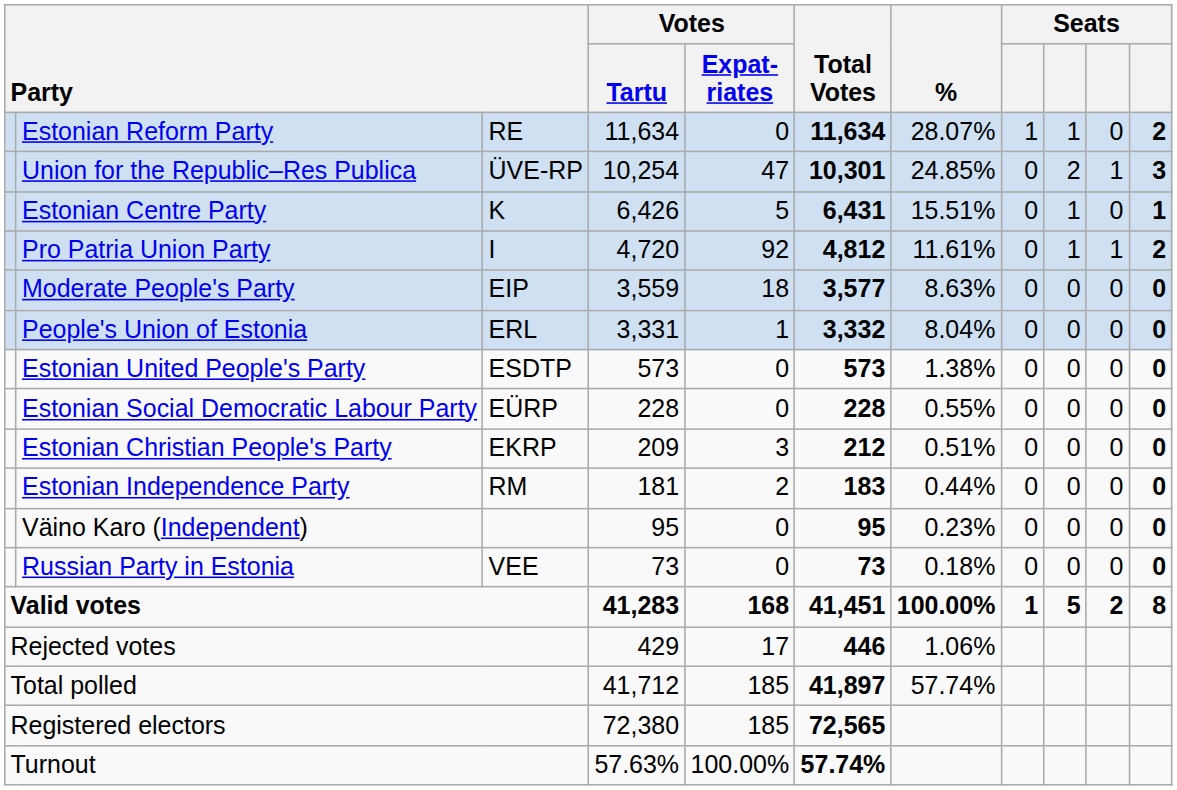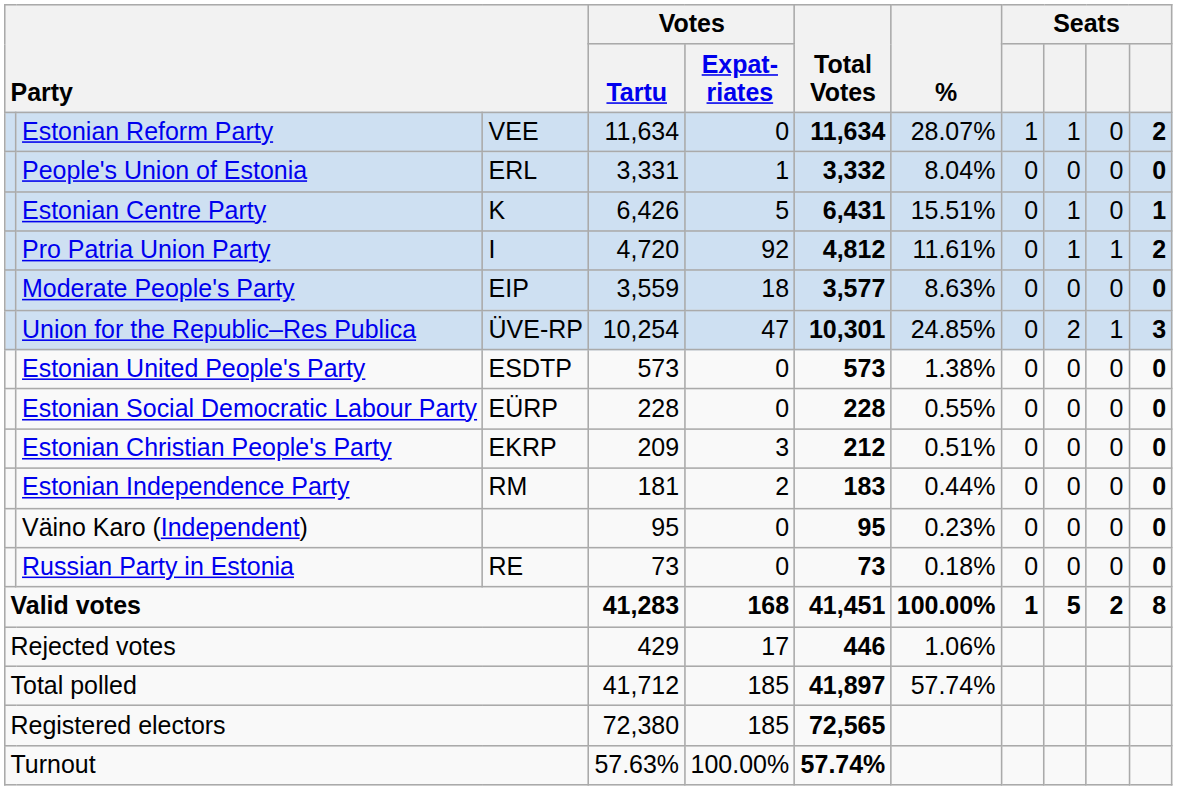(506, 131) RE -> (514, 131) VEE
rows swapped: (219, 171) <-> (165, 329)
(514, 566) VEE -> (506, 566) RE
